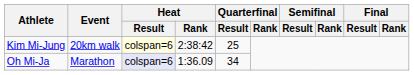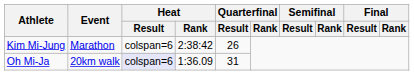(95, 45) 20km walk -> (92, 45) Marathon
(149, 45) lightyellow background -> (149, 45) no background
(233, 45) 25 -> (233, 45) 26
(92, 62) Marathon -> (95, 62) 20km walk
(233, 62) 34 -> (233, 62) 31
